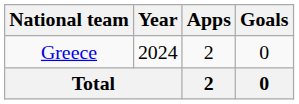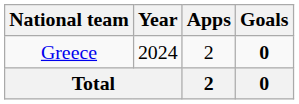(264, 51) normal -> (264, 51) bold
